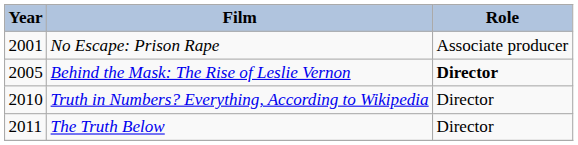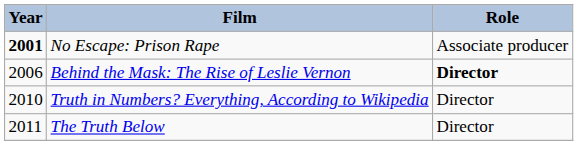(26, 45) normal -> (26, 45) bold
(26, 72) 2005 -> (26, 72) 2006
